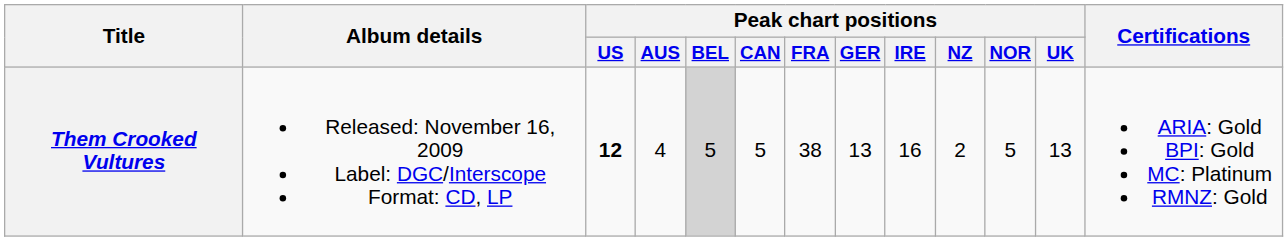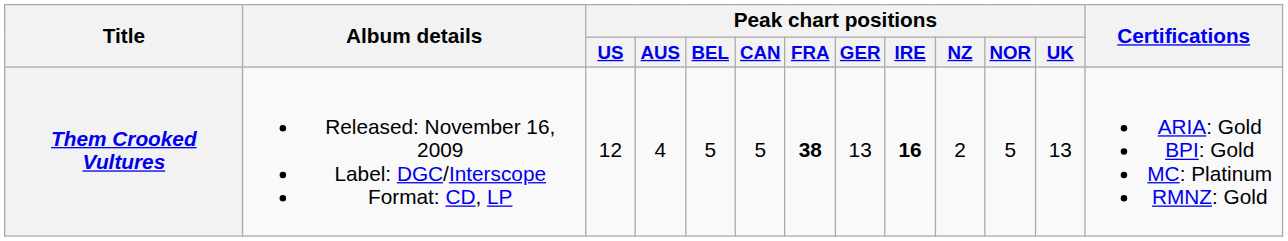(610, 151) bold -> (610, 151) normal
(710, 151) lightgrey background -> (710, 151) no background
(810, 151) normal -> (810, 151) bold
(910, 151) normal -> (910, 151) bold
